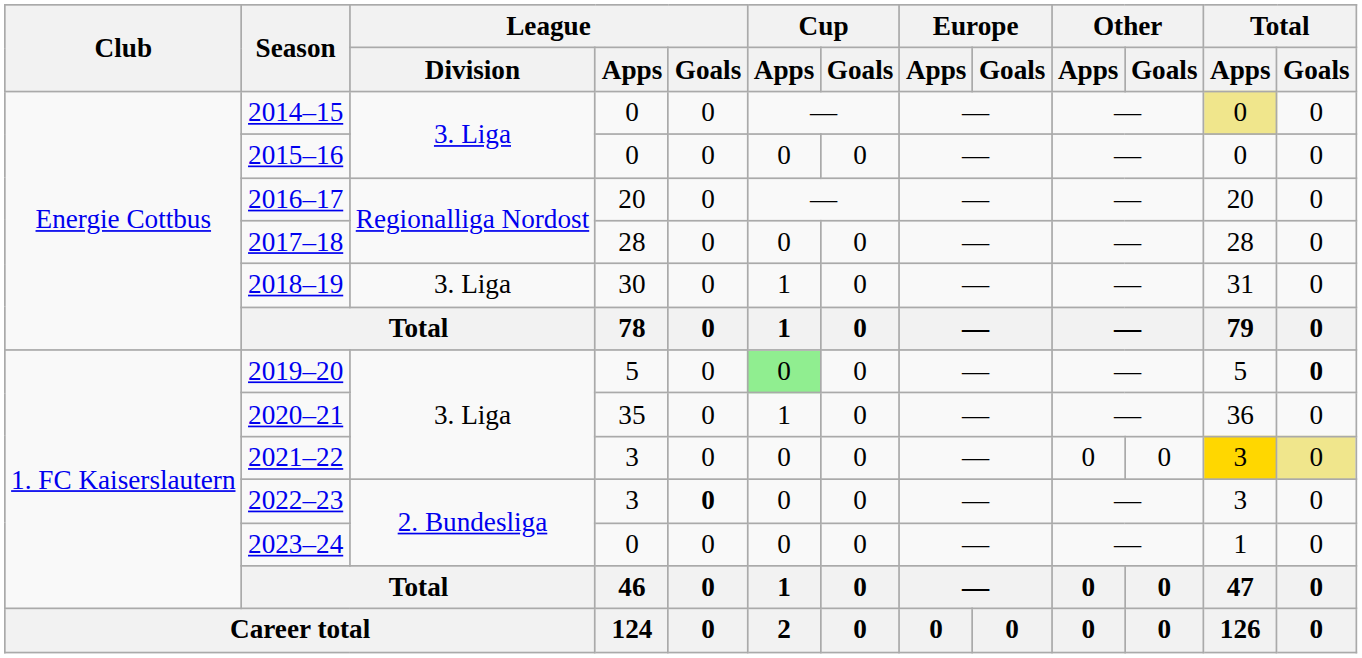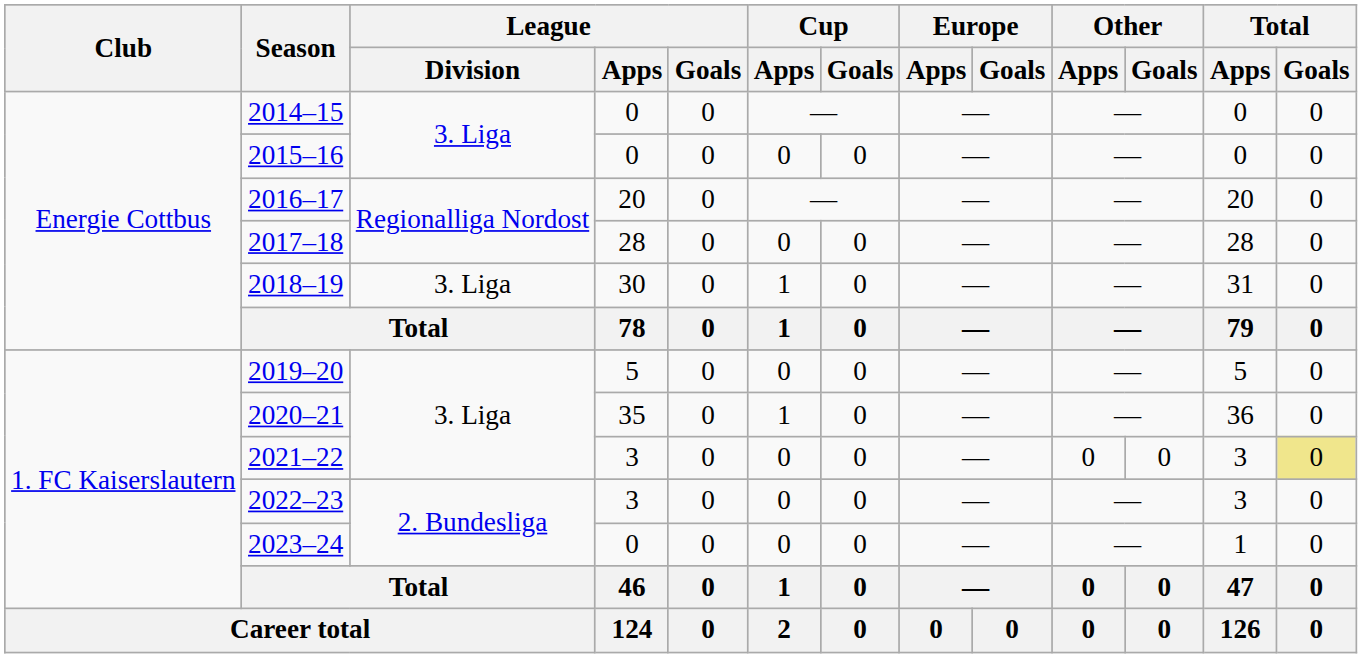(1240, 112) khaki background -> (1240, 112) no background
(784, 371) lightgreen background -> (784, 371) no background
(1316, 371) bold -> (1316, 371) normal
(1240, 457) gold background -> (1240, 457) no background
(708, 500) bold -> (708, 500) normal
